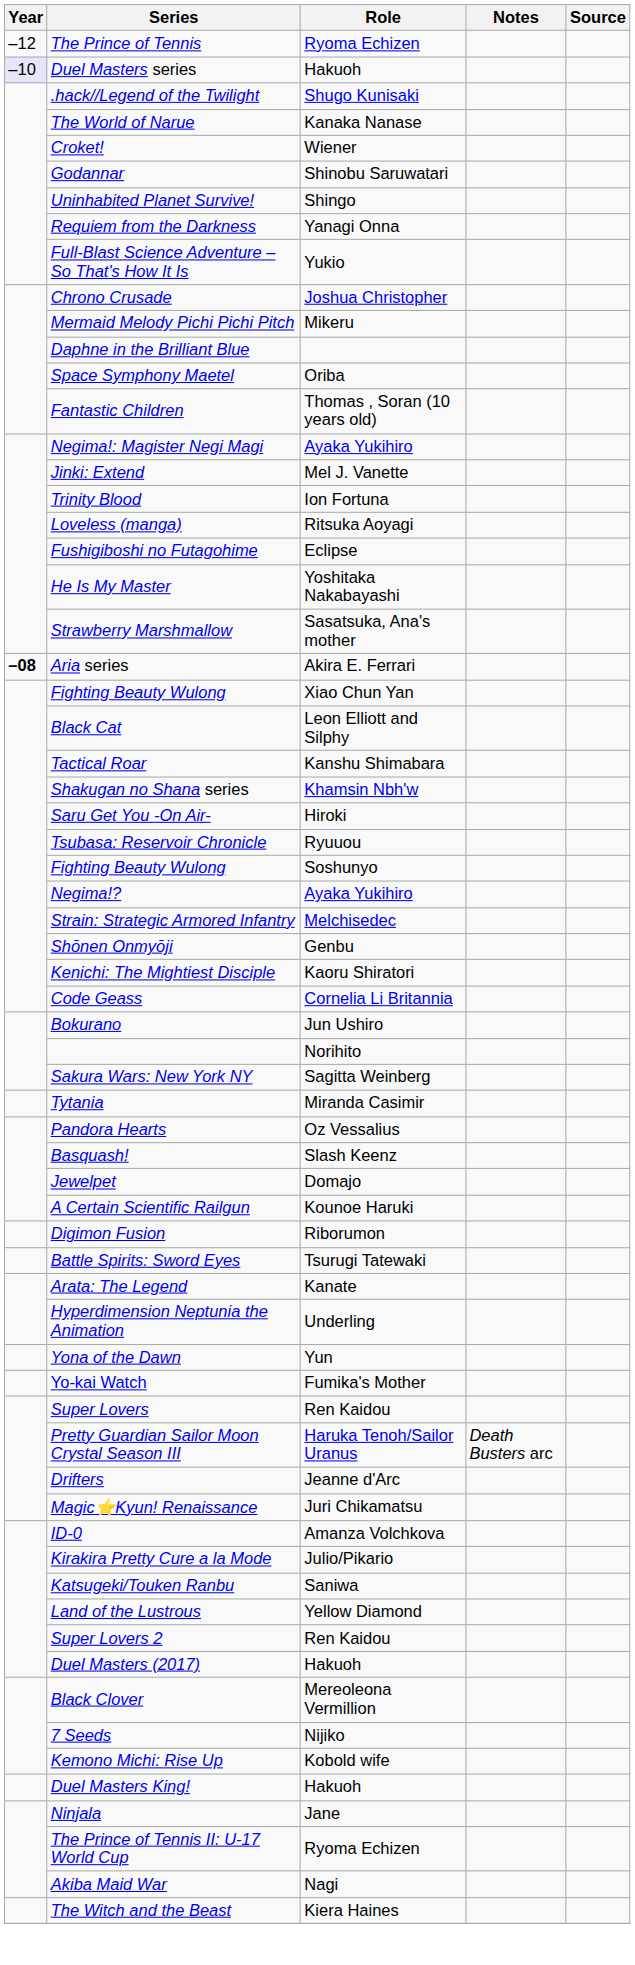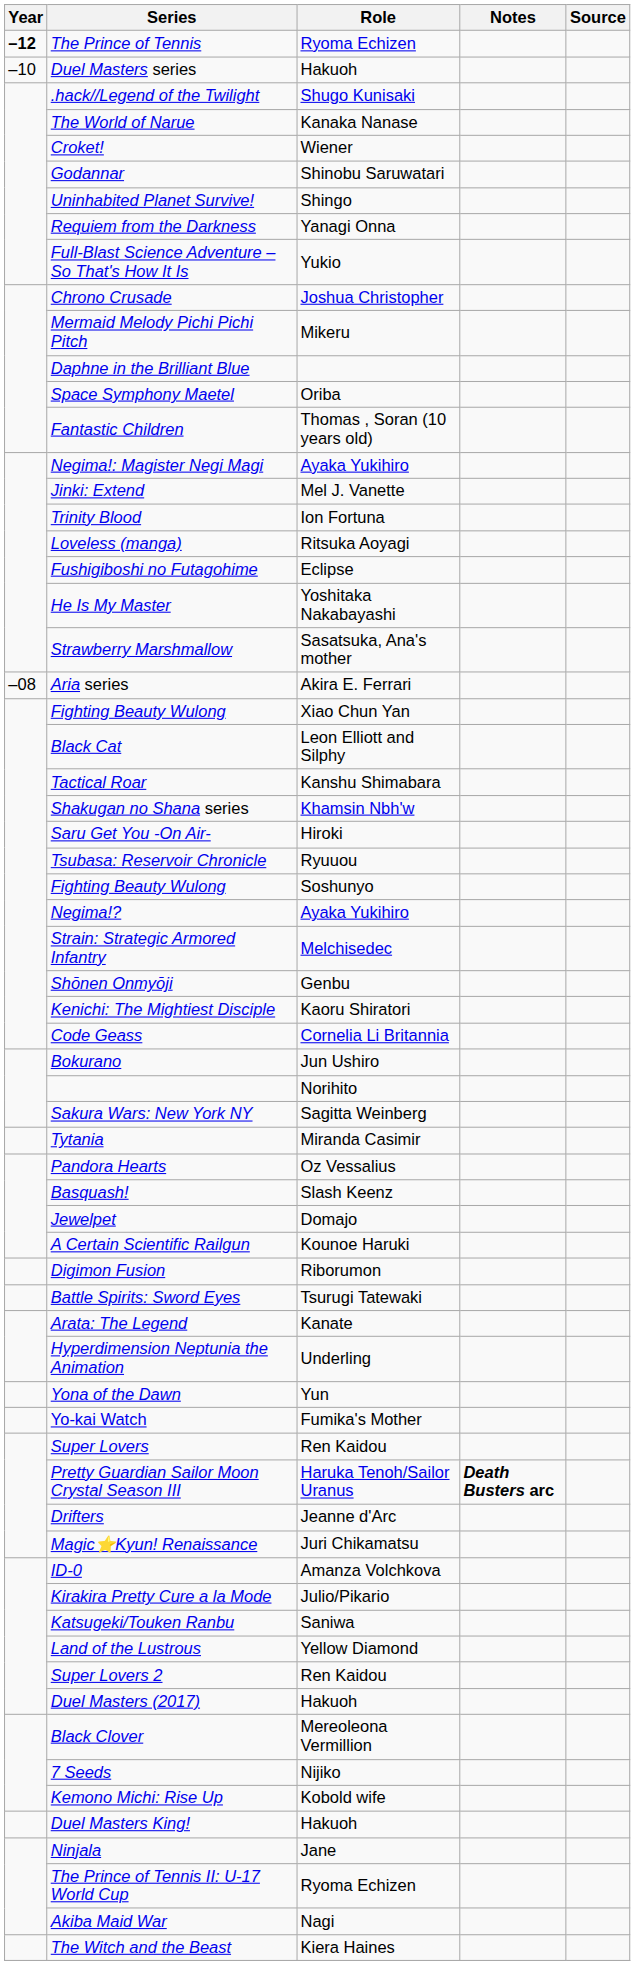(22, 43) normal -> (22, 43) bold
(22, 69) lavender background -> (22, 69) no background
(22, 666) bold -> (22, 685) normal
(511, 1444) normal -> (509, 1481) bold
